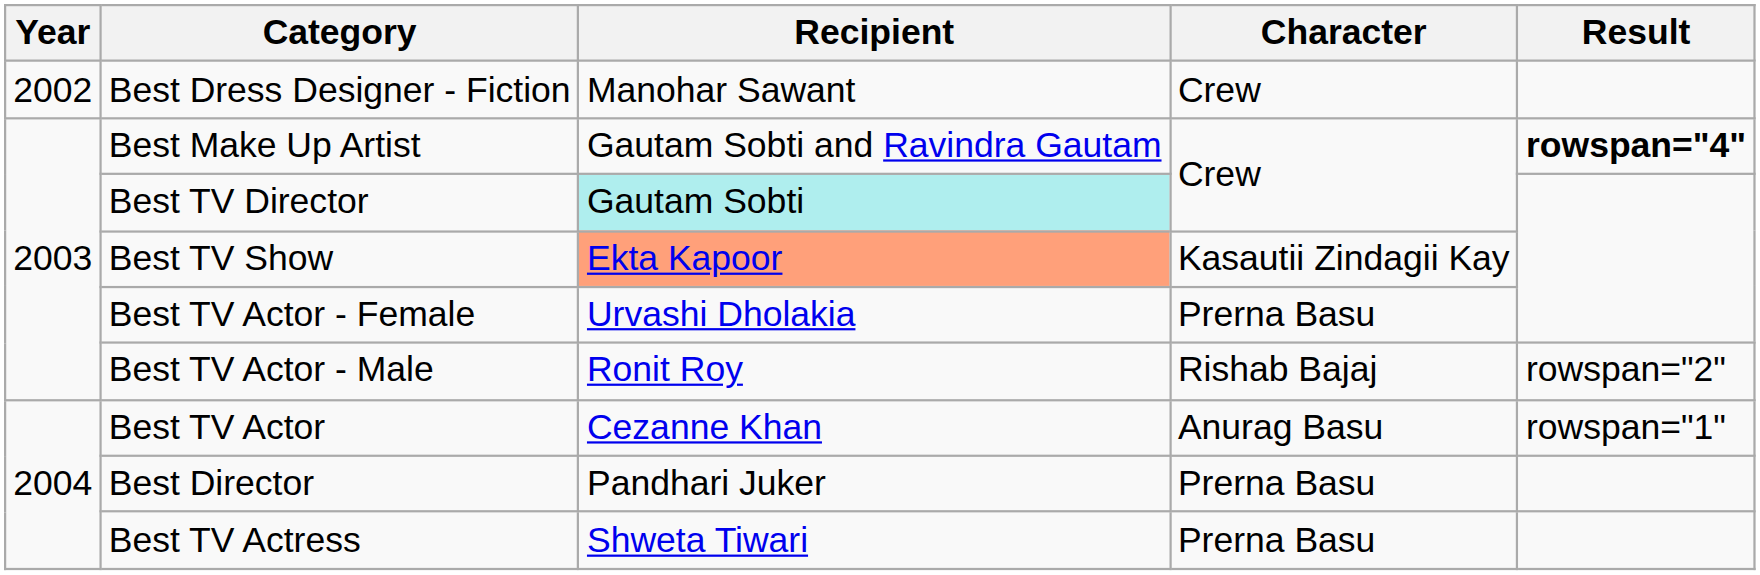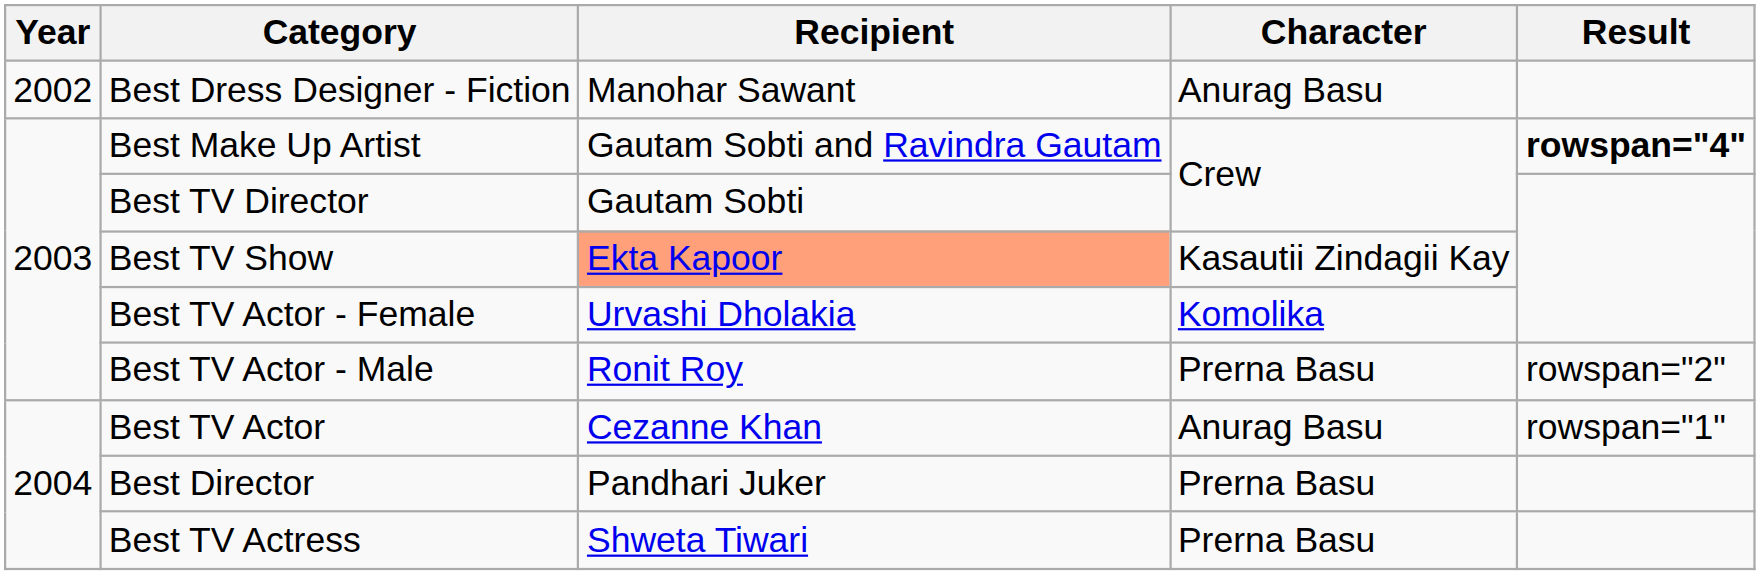(1219, 88) Crew -> (1281, 88) Anurag Basu
(696, 201) paleturquoise background -> (696, 201) no background
(1277, 314) Prerna Basu -> (1251, 314) Komolika
(1278, 370) Rishab Bajaj -> (1277, 370) Prerna Basu
